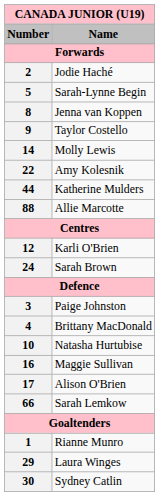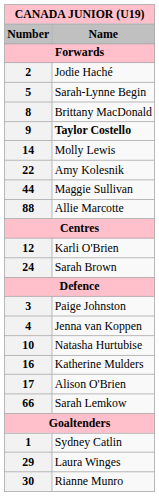(98, 112) Jenna van Koppen -> (103, 112) Brittany MacDonald
(91, 131) normal -> (93, 131) bold
(99, 189) Katherine Mulders -> (94, 189) Maggie Sullivan
(103, 326) Brittany MacDonald -> (98, 326) Jenna van Koppen
(94, 365) Maggie Sullivan -> (99, 365) Katherine Mulders
(89, 443) Rianne Munro -> (88, 443) Sydney Catlin
(88, 482) Sydney Catlin -> (89, 482) Rianne Munro
